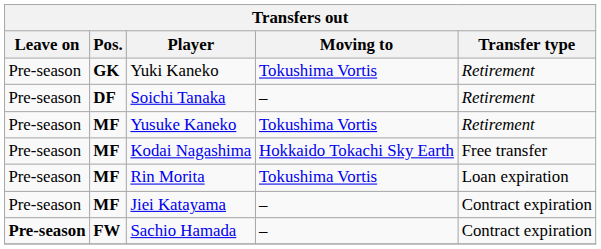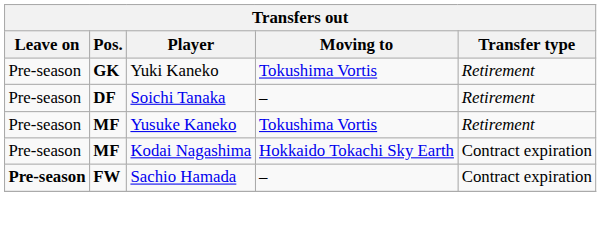(504, 151) Free transfer -> (527, 151) Contract expiration
- row: (168, 177)
- row: (178, 204)
